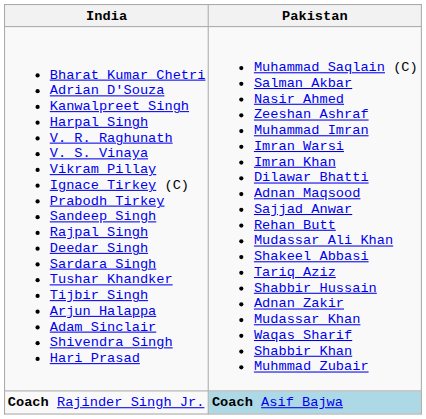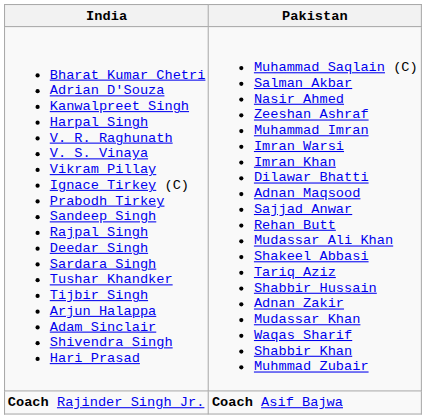(277, 402) lightblue background -> (277, 402) no background
